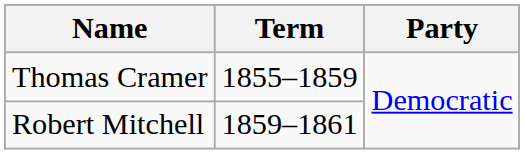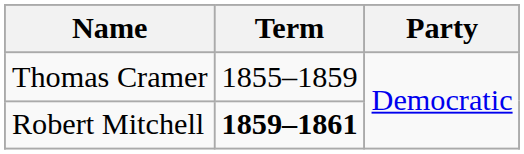(290, 124) normal -> (290, 124) bold
